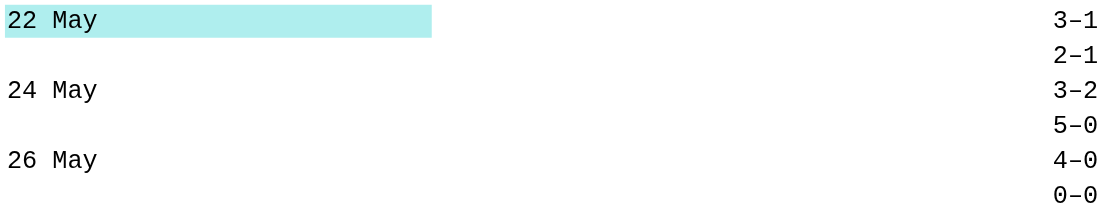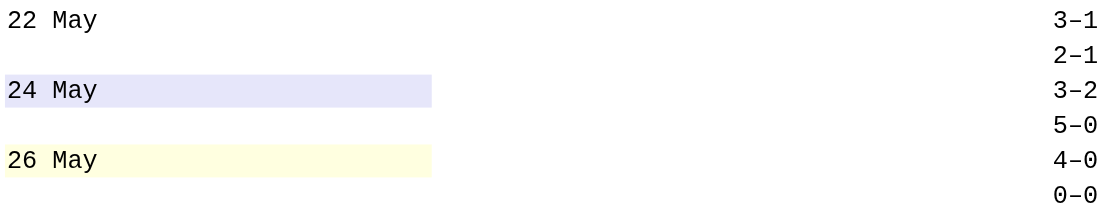(52, 21) paleturquoise background -> (52, 21) no background
(52, 91) no background -> (52, 91) lavender background
(52, 161) no background -> (52, 161) lightyellow background
